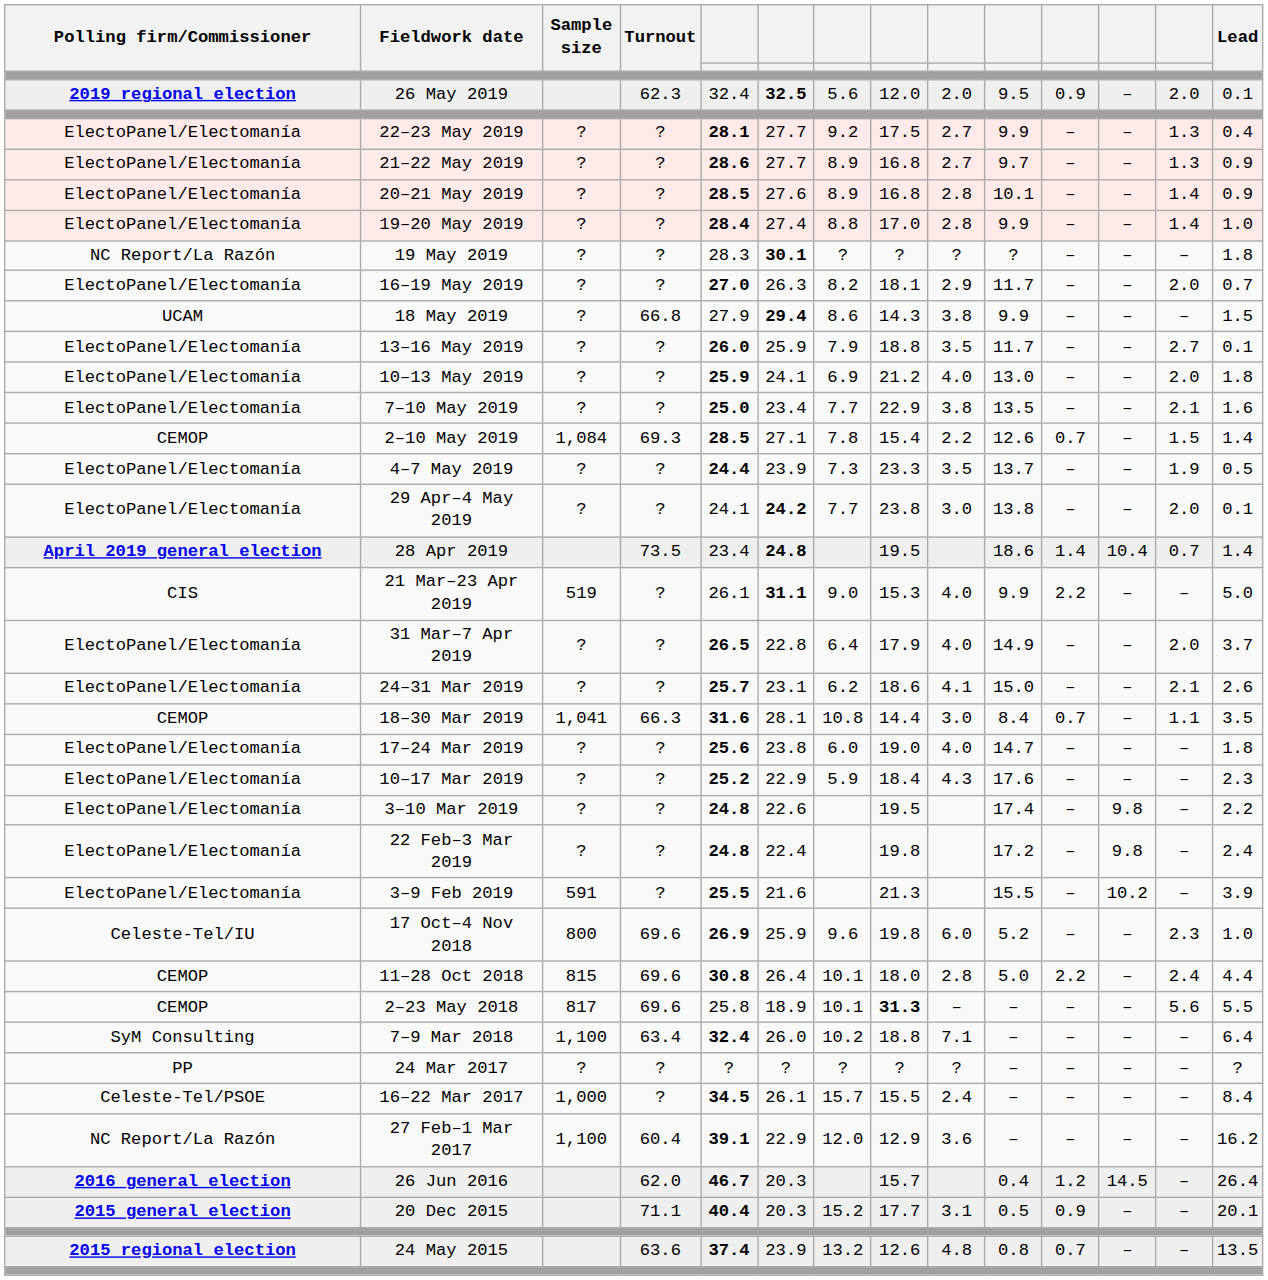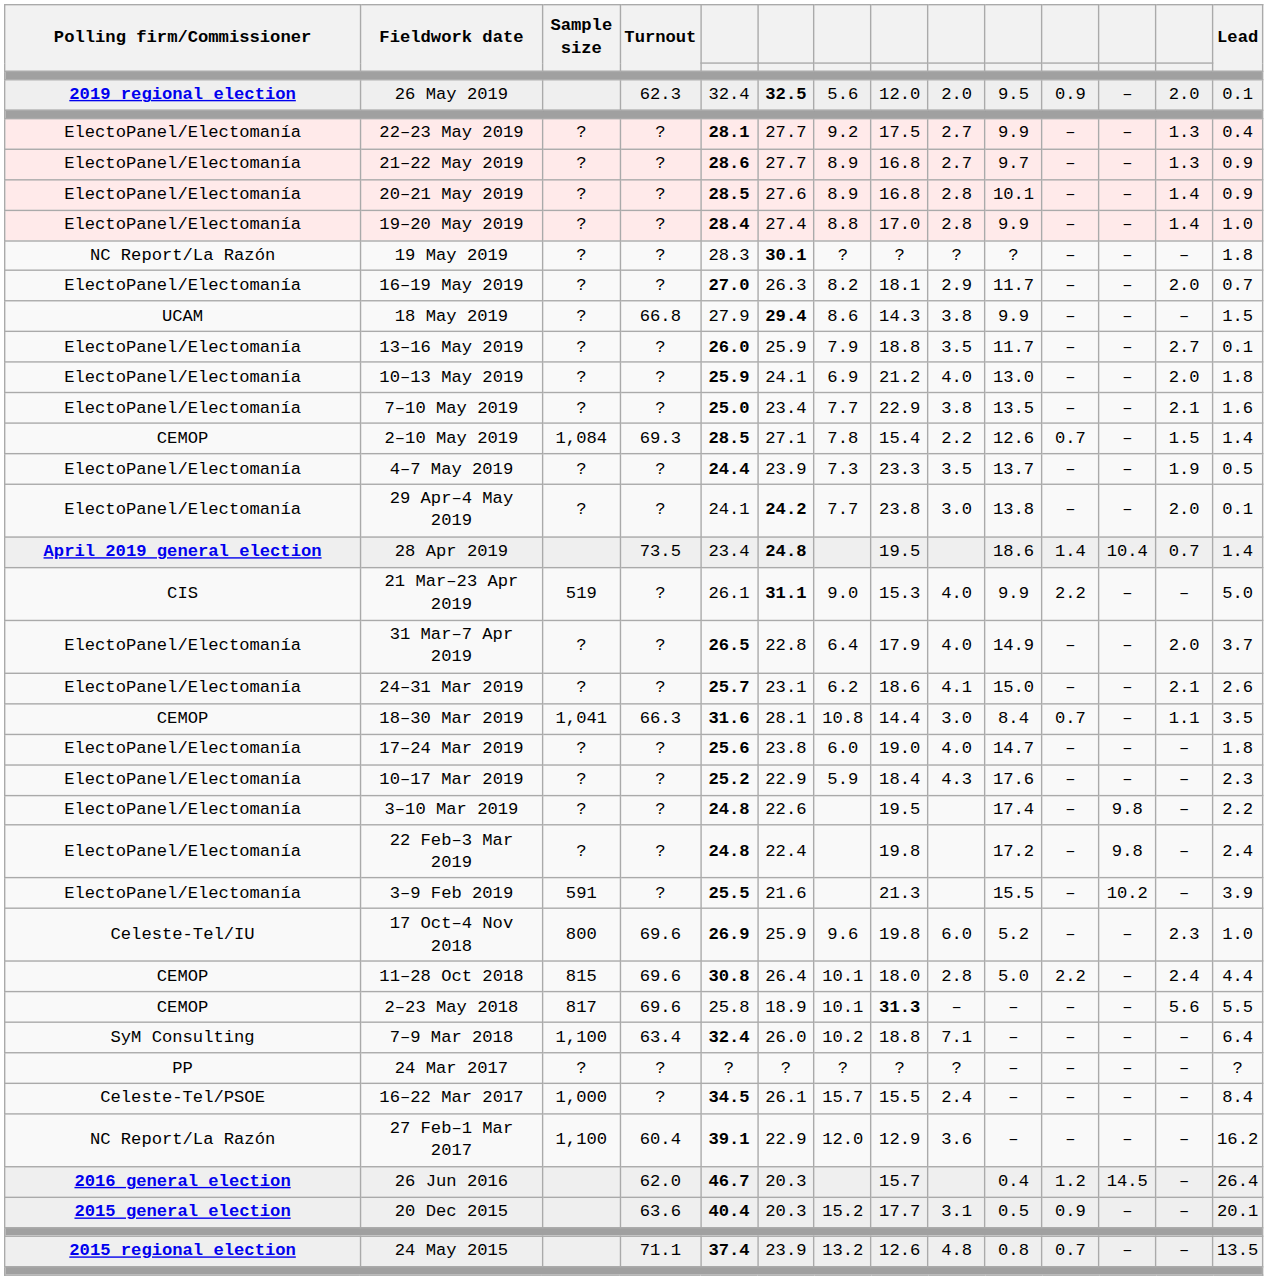(660, 1213) 71.1 -> (660, 1213) 63.6
(660, 1251) 63.6 -> (660, 1251) 71.1
